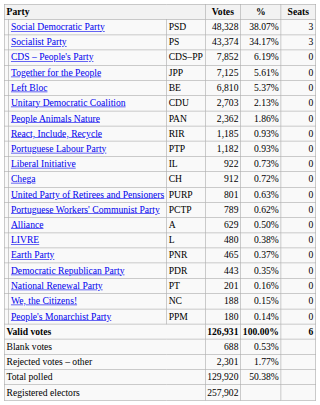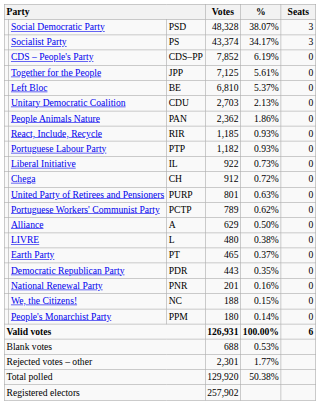(178, 255) PNR -> (174, 255) PT
(174, 286) PT -> (178, 286) PNR
